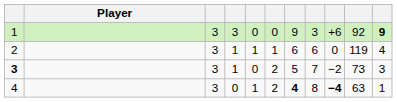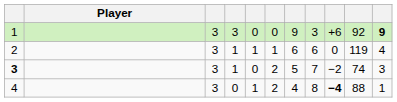(358, 69) 73 -> (358, 69) 74
(295, 87) bold -> (295, 87) normal
(358, 87) 63 -> (358, 87) 88
